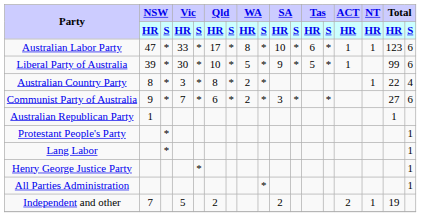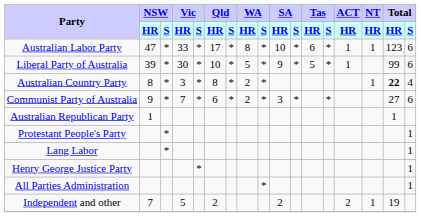(394, 82) normal -> (394, 82) bold
